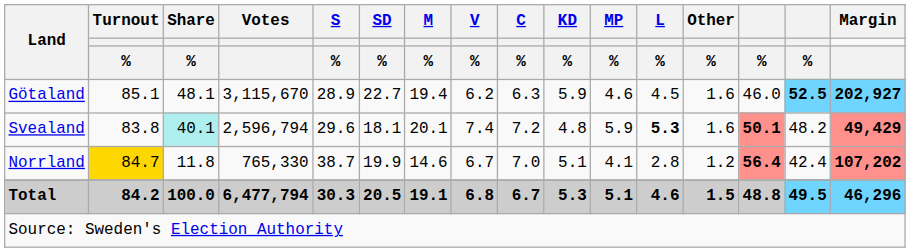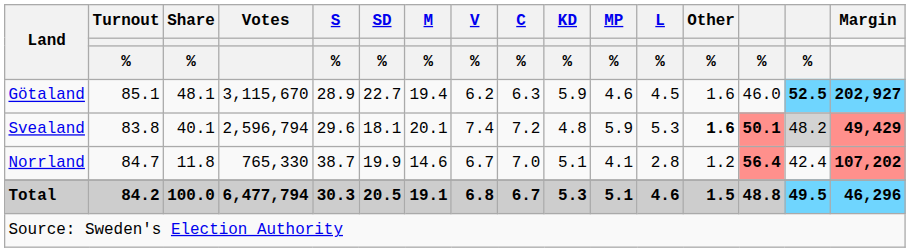(196, 130) paleturquoise background -> (196, 130) no background
(665, 130) bold -> (665, 130) normal
(721, 130) normal -> (721, 130) bold
(808, 130) no background -> (808, 130) lightgrey background
(140, 163) gold background -> (140, 163) no background
